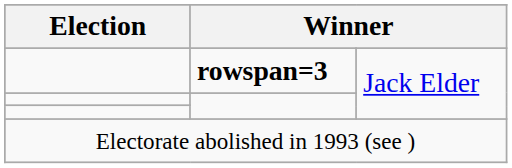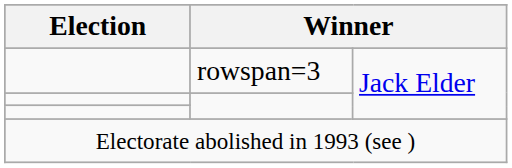(262, 70) bold -> (259, 70) normal
